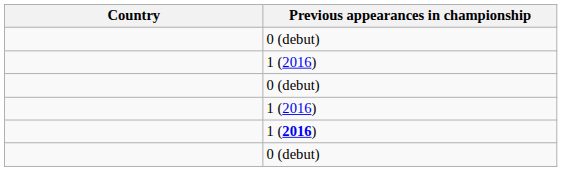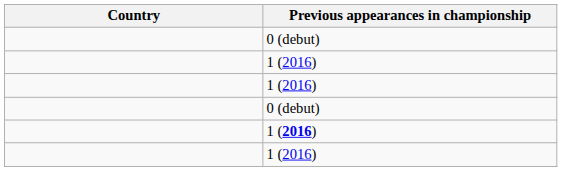(293, 85) 0 (debut) -> (291, 85) 1 (2016)
(291, 108) 1 (2016) -> (293, 108) 0 (debut)
(293, 154) 0 (debut) -> (291, 154) 1 (2016)
